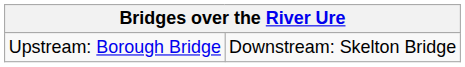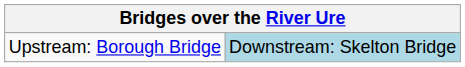(343, 47) no background -> (343, 47) lightblue background
